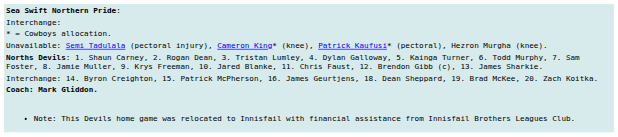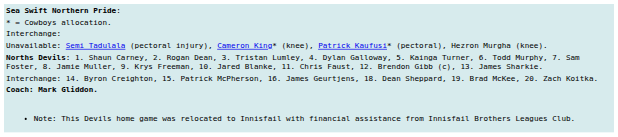(34, 22) Interchange: -> (59, 22) * = Cowboys allocation.
(59, 34) * = Cowboys allocation. -> (34, 34) Interchange:
